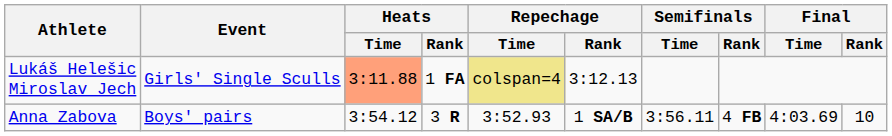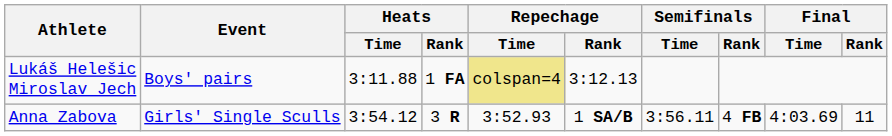(242, 80) Girls' Single Sculls -> (198, 80) Boys' pairs
(383, 80) lightsalmon background -> (383, 80) no background
(198, 117) Boys' pairs -> (242, 117) Girls' Single Sculls
(864, 117) 10 -> (864, 117) 11
